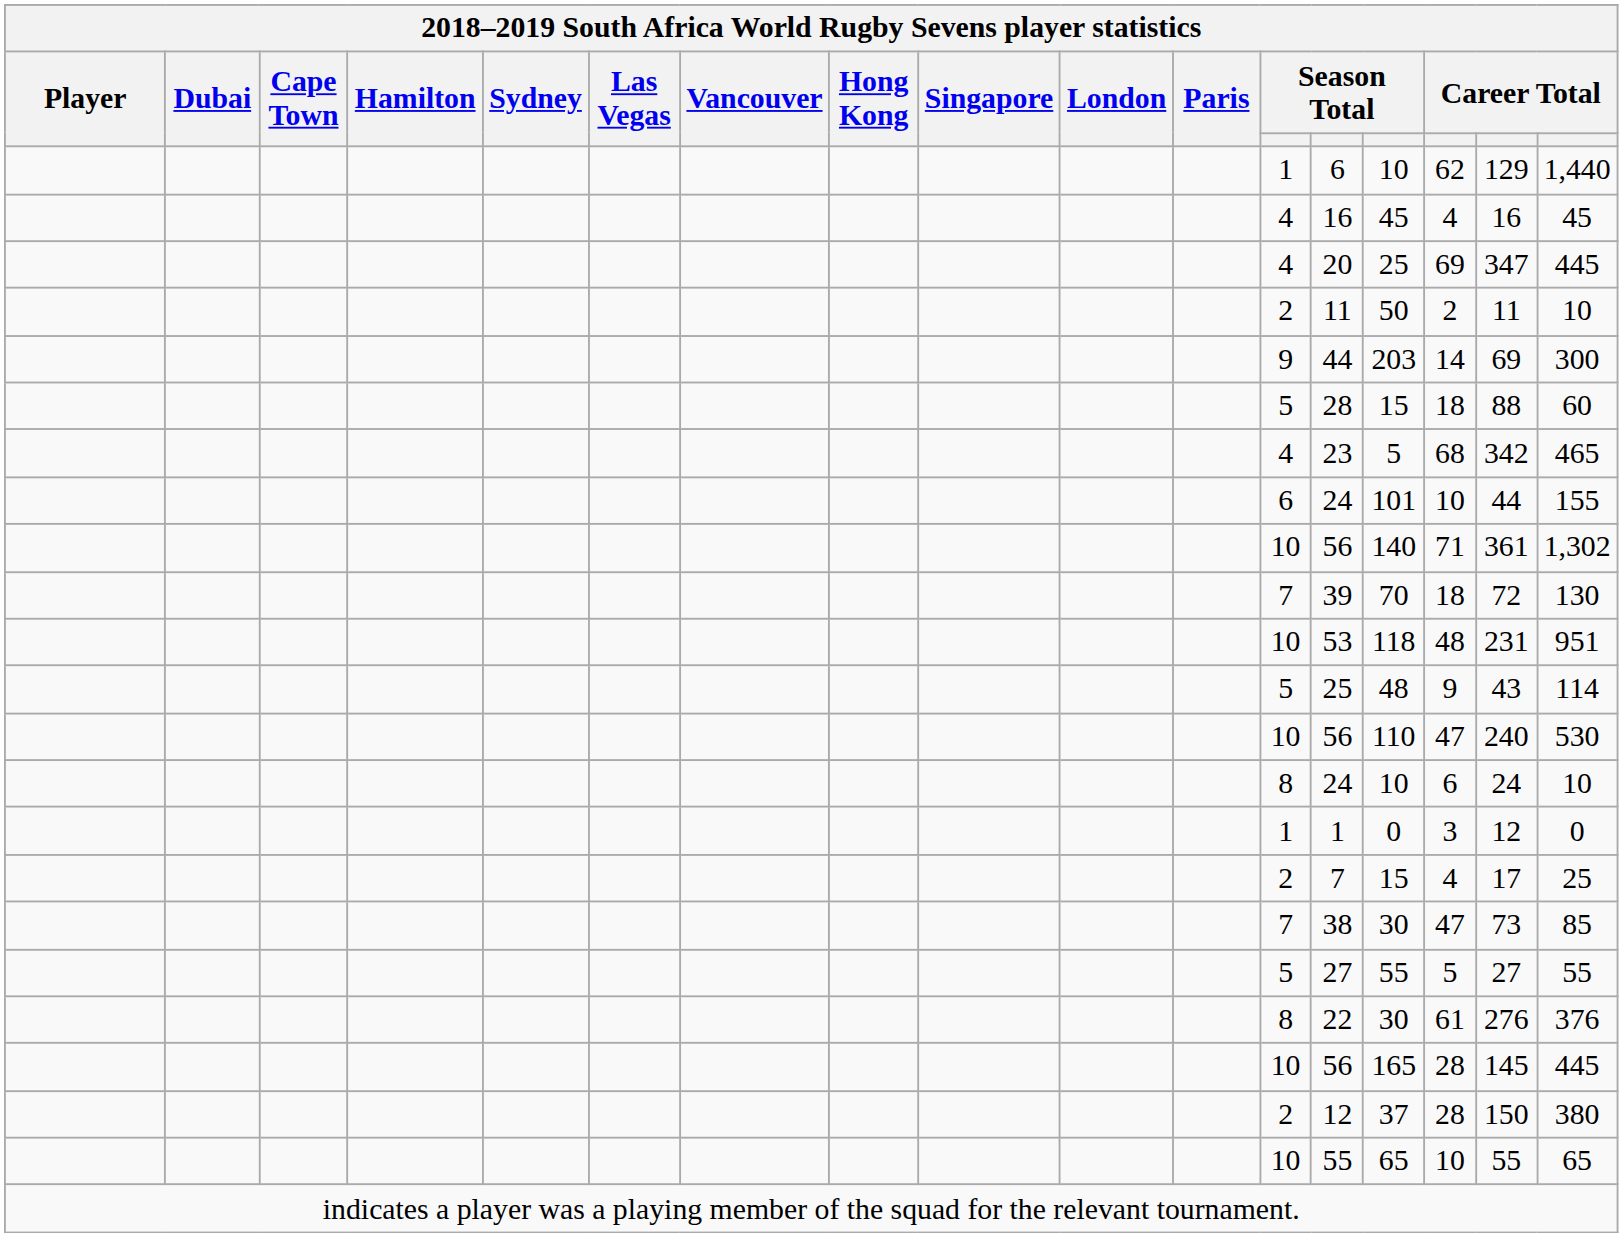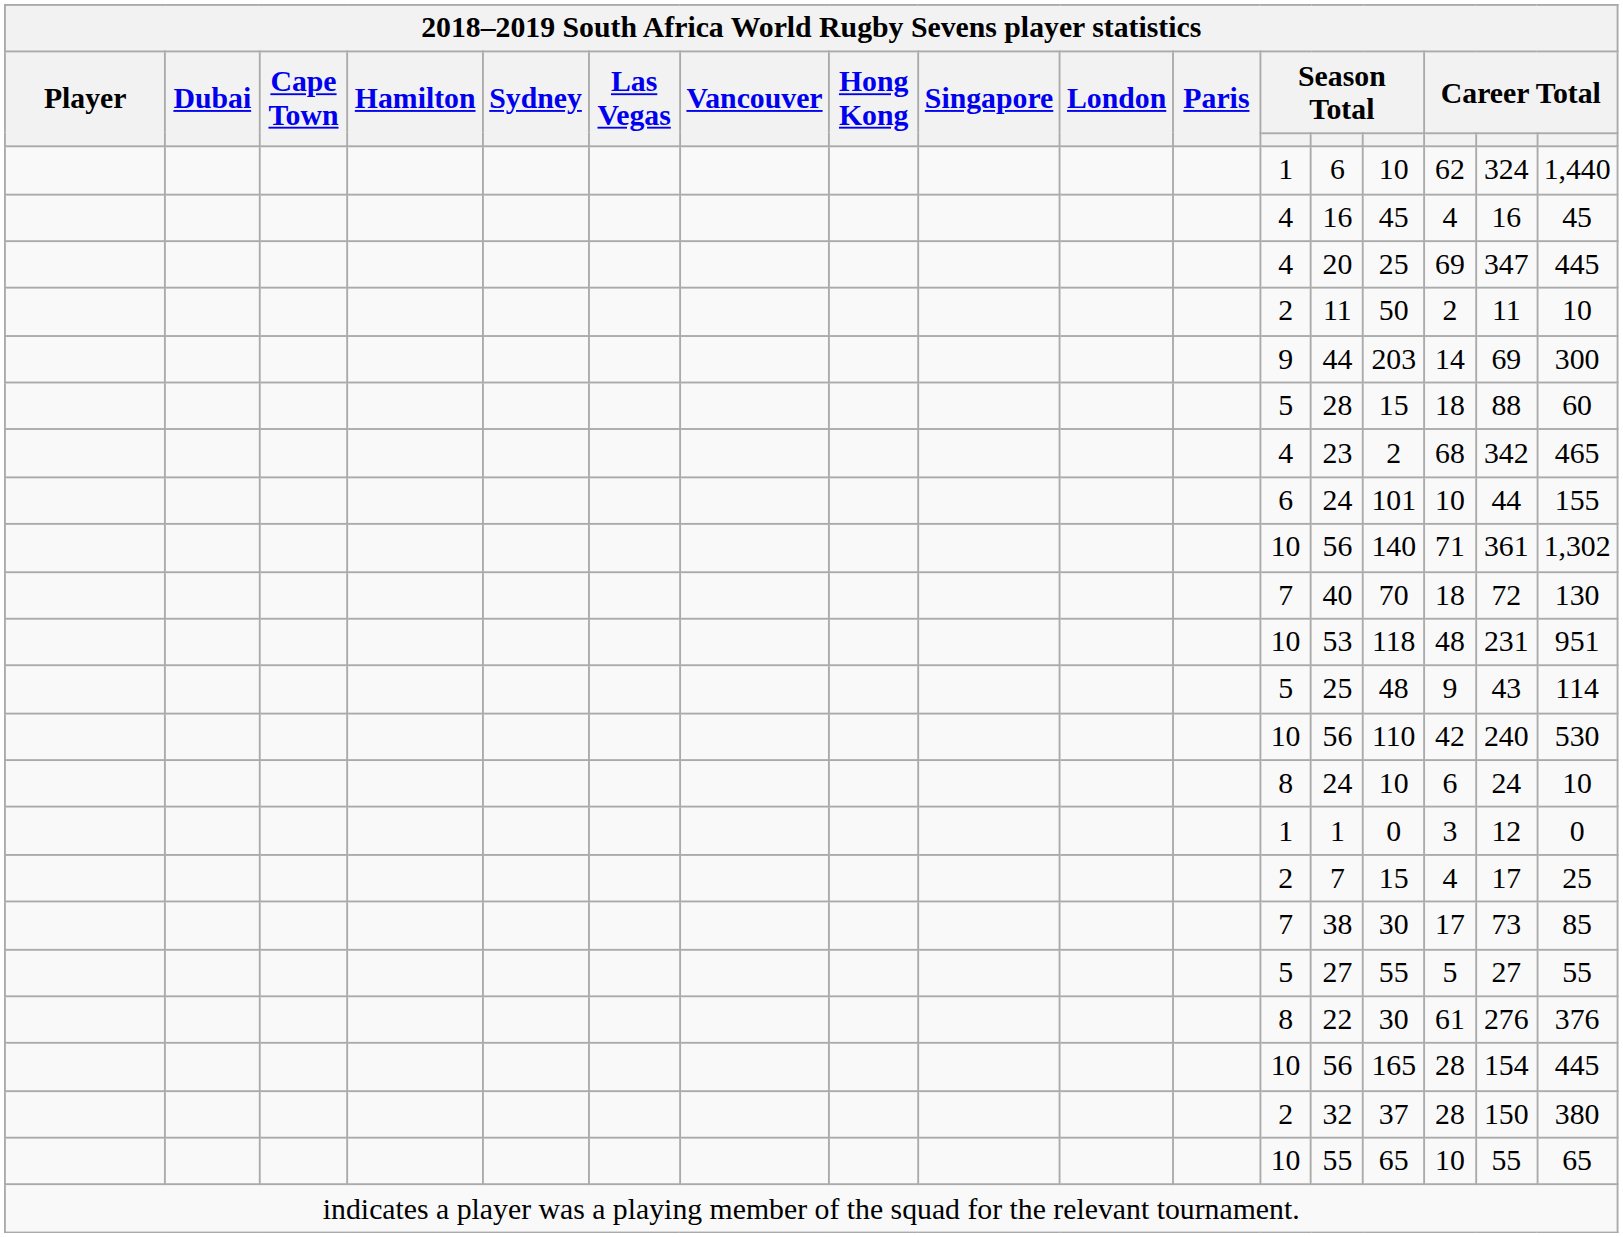(1506, 169) 129 -> (1506, 169) 324
(1394, 452) 5 -> (1394, 452) 2
(1337, 594) 39 -> (1337, 594) 40
(1450, 736) 47 -> (1450, 736) 42
(1450, 924) 47 -> (1450, 924) 17
(1506, 1066) 145 -> (1506, 1066) 154
(1337, 1113) 12 -> (1337, 1113) 32
